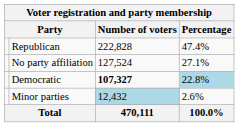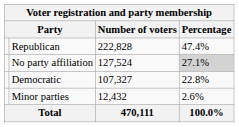(195, 63) no background -> (195, 63) lightgrey background
(115, 79) bold -> (115, 79) normal
(195, 79) lightblue background -> (195, 79) no background
(112, 96) lightblue background -> (112, 96) no background
